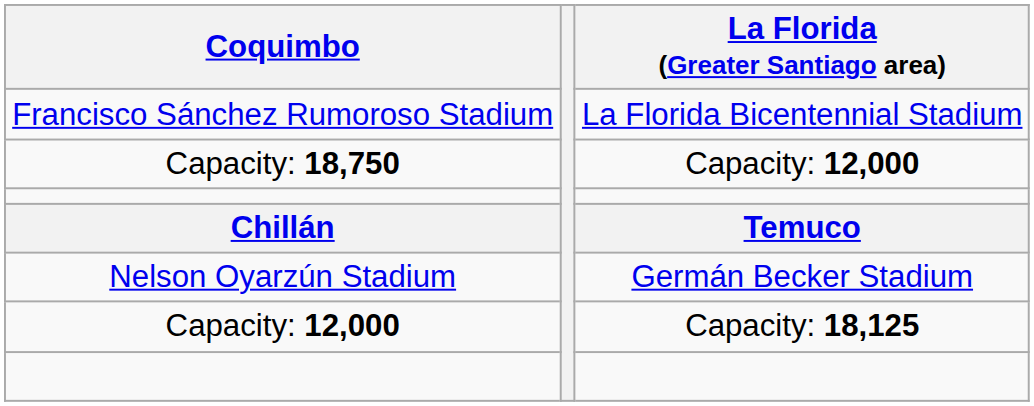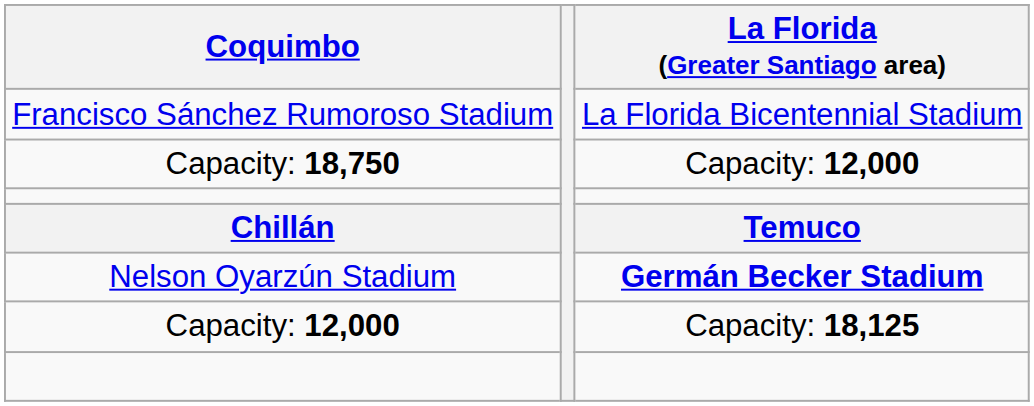(802, 276) normal -> (802, 276) bold
